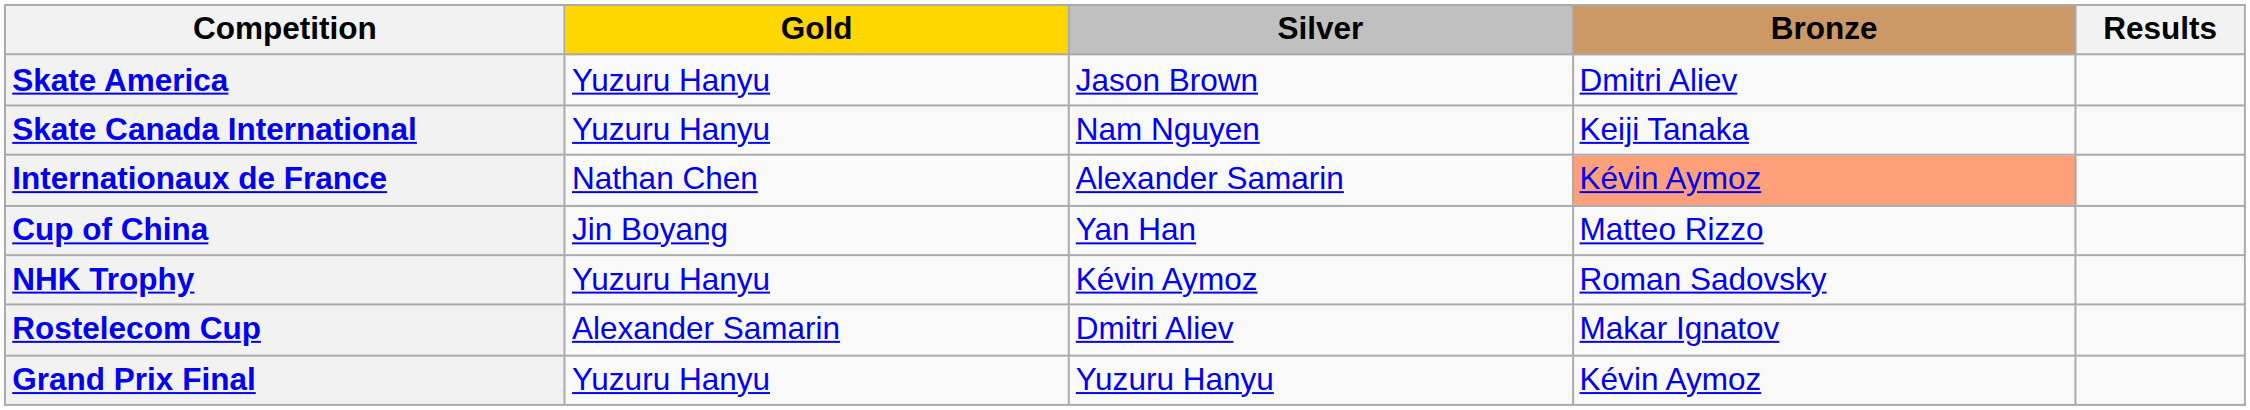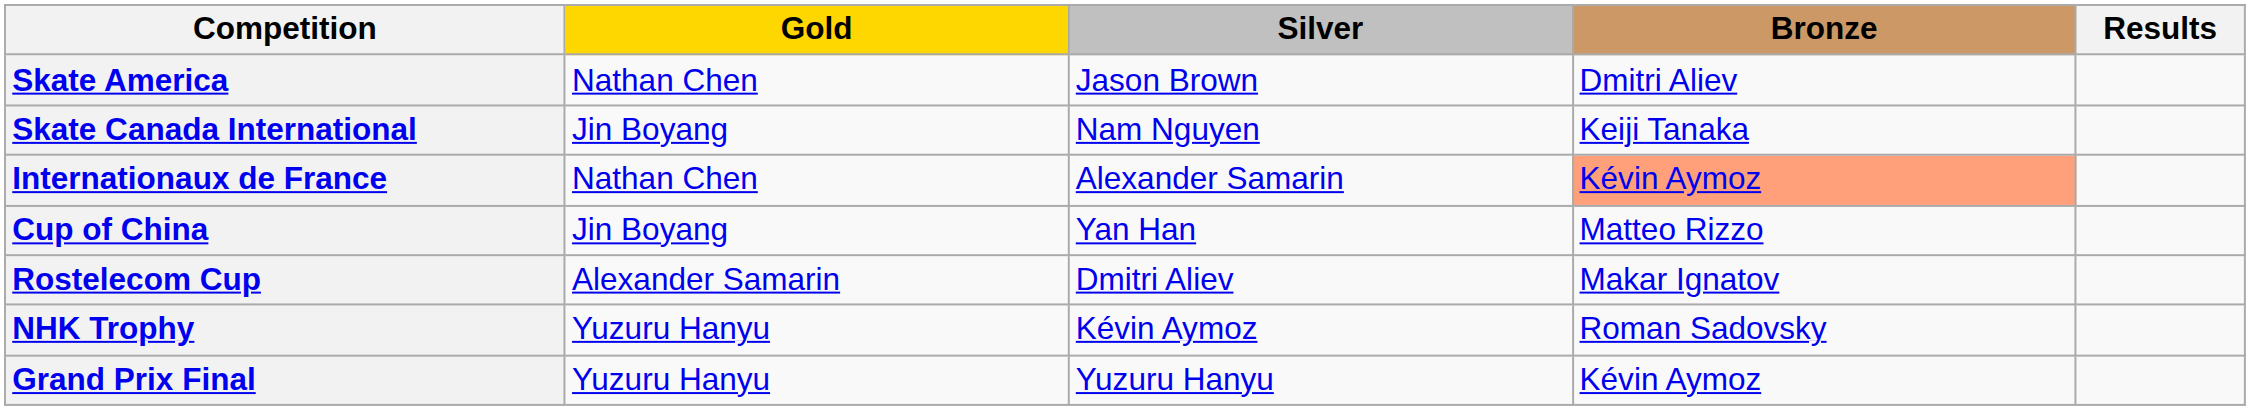(671, 79) Yuzuru Hanyu -> (665, 79) Nathan Chen
(671, 129) Yuzuru Hanyu -> (650, 129) Jin Boyang
rows swapped: (137, 329) <-> (103, 279)
